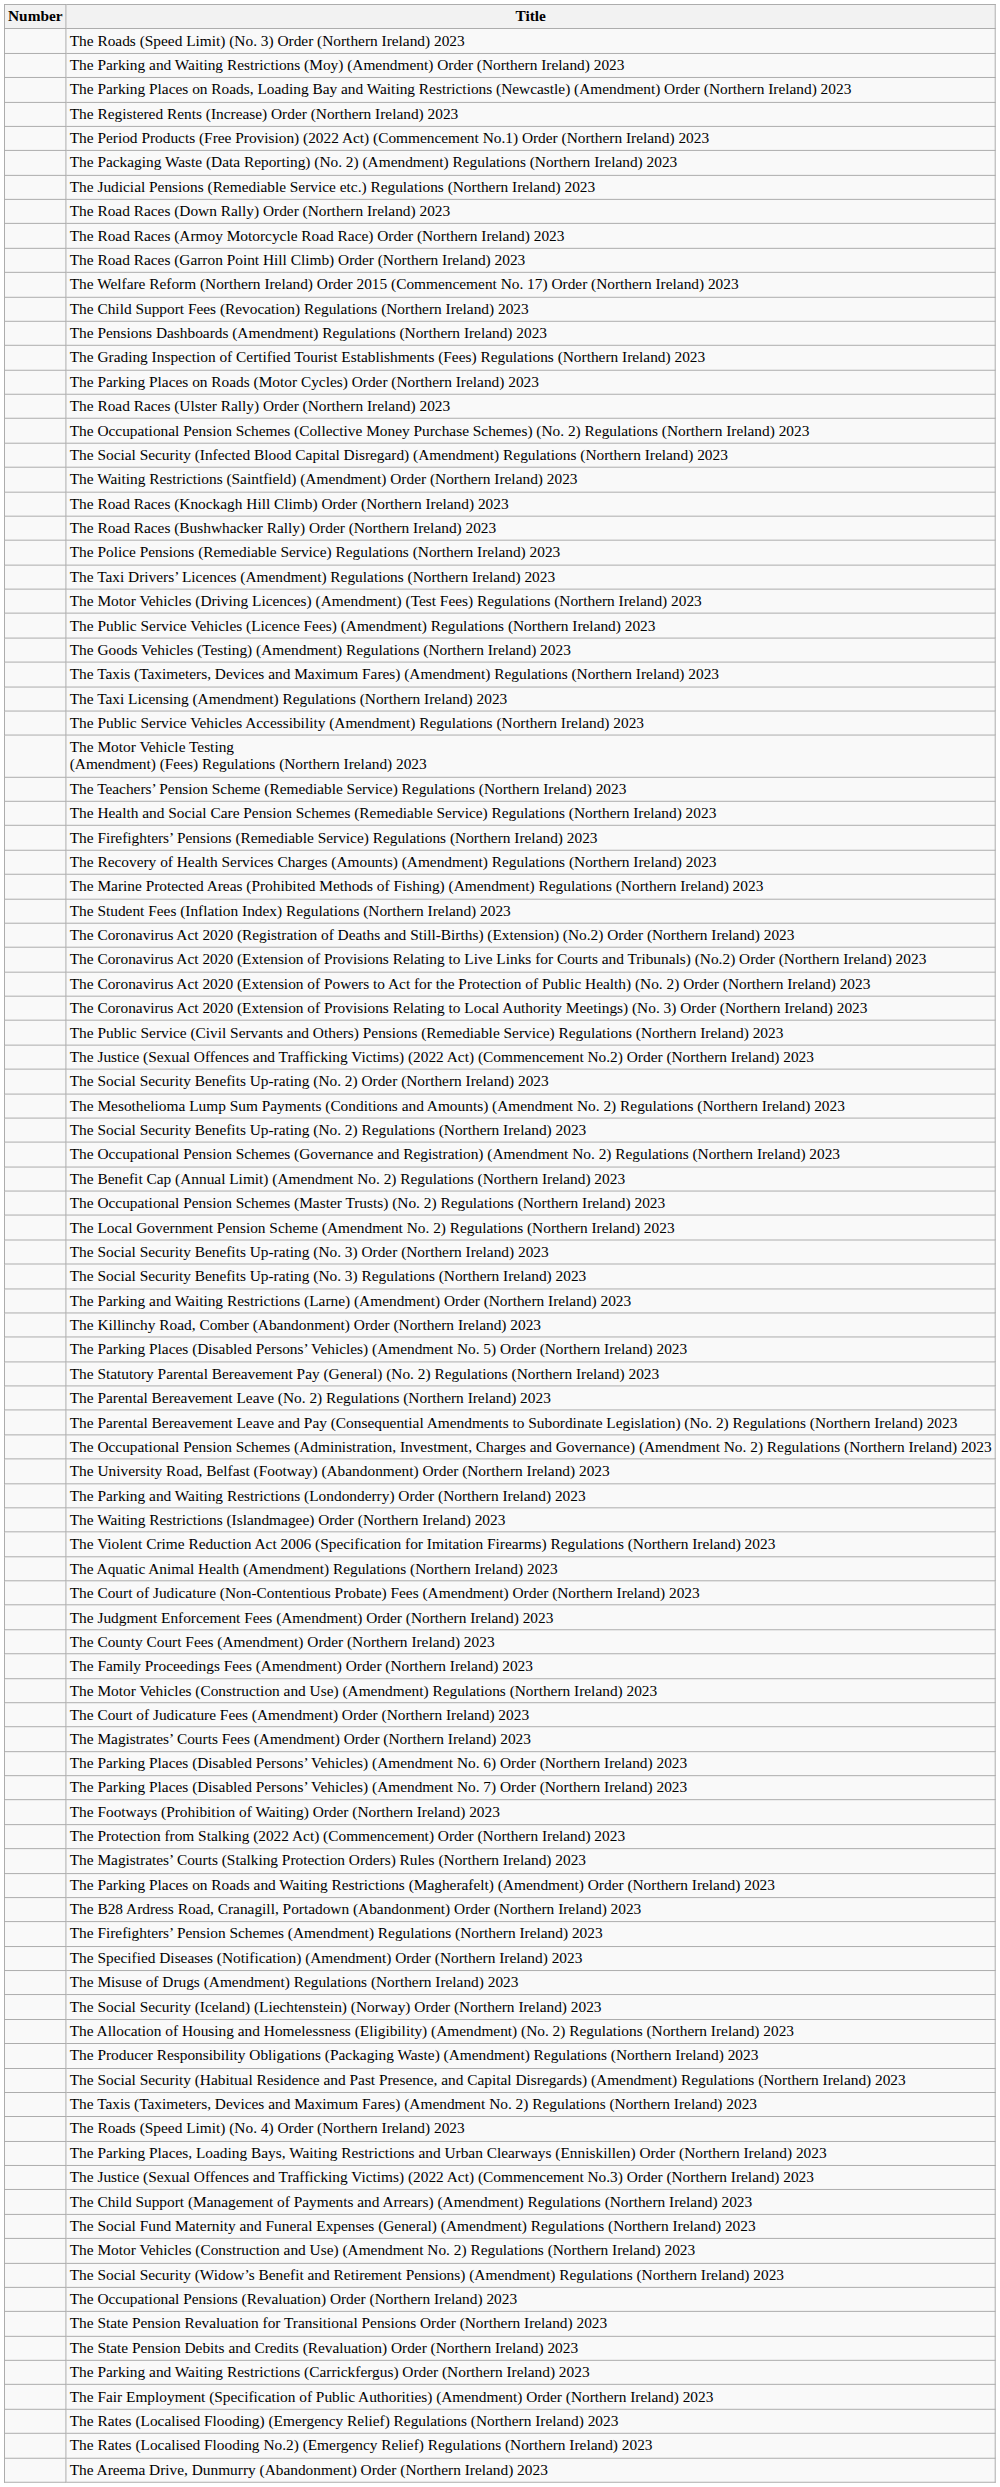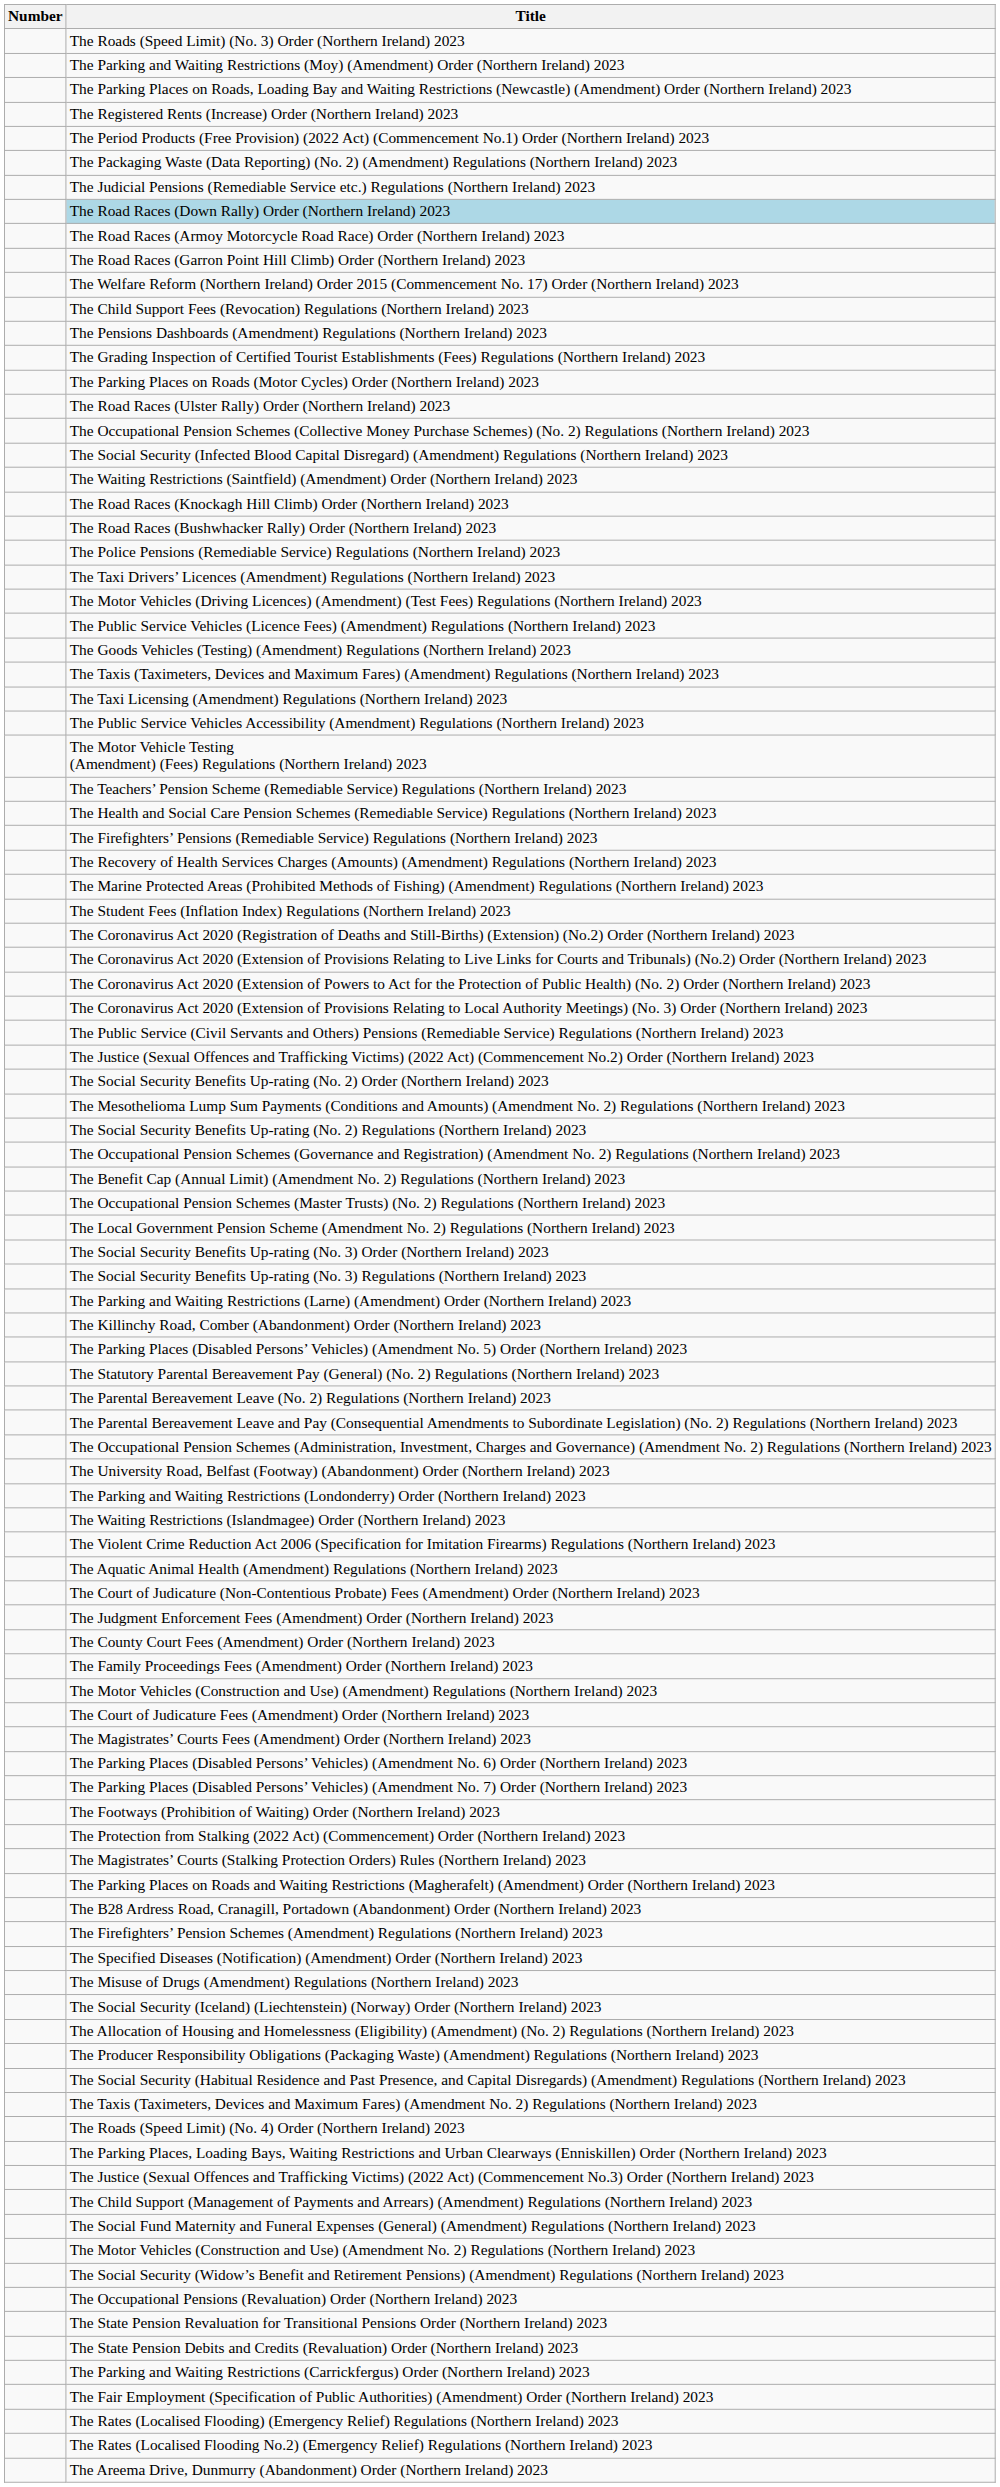(260, 211) no background -> (260, 211) lightblue background
